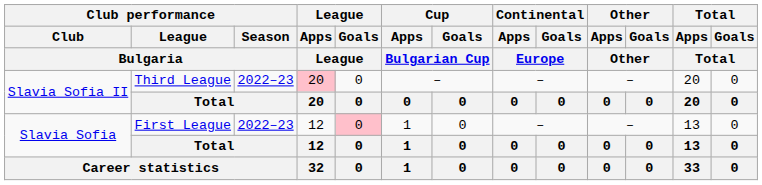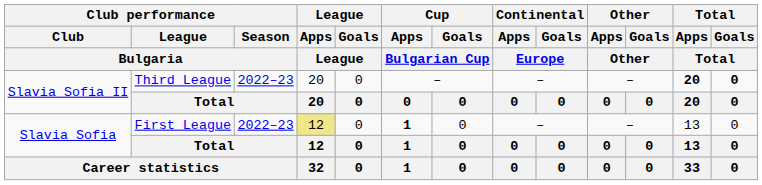(316, 81) pink background -> (316, 81) no background
(692, 81) normal -> (692, 81) bold
(734, 81) normal -> (734, 81) bold
(316, 125) no background -> (316, 125) khaki background
(359, 125) pink background -> (359, 125) no background
(407, 125) normal -> (407, 125) bold
